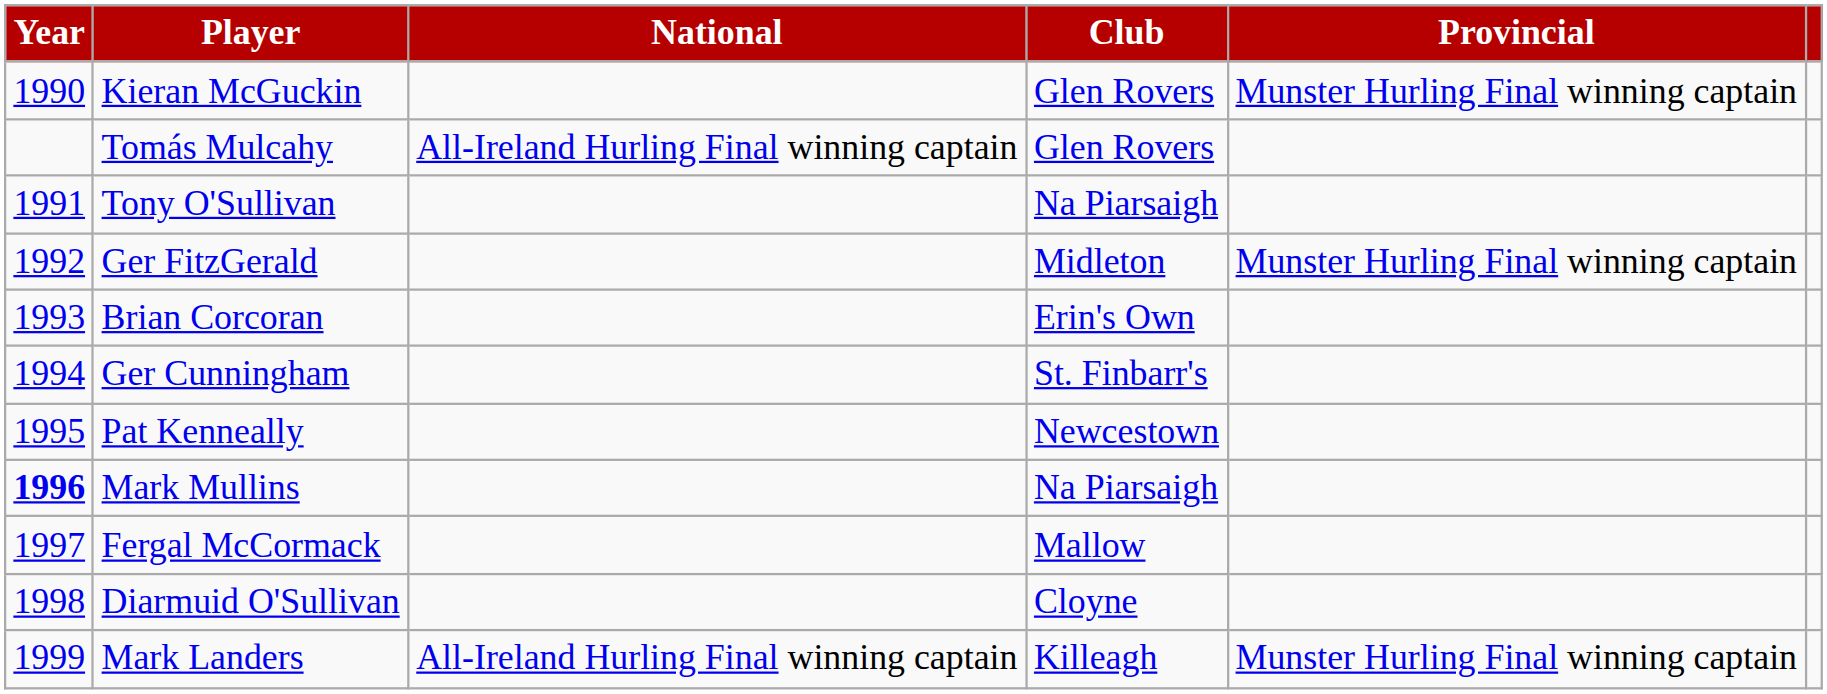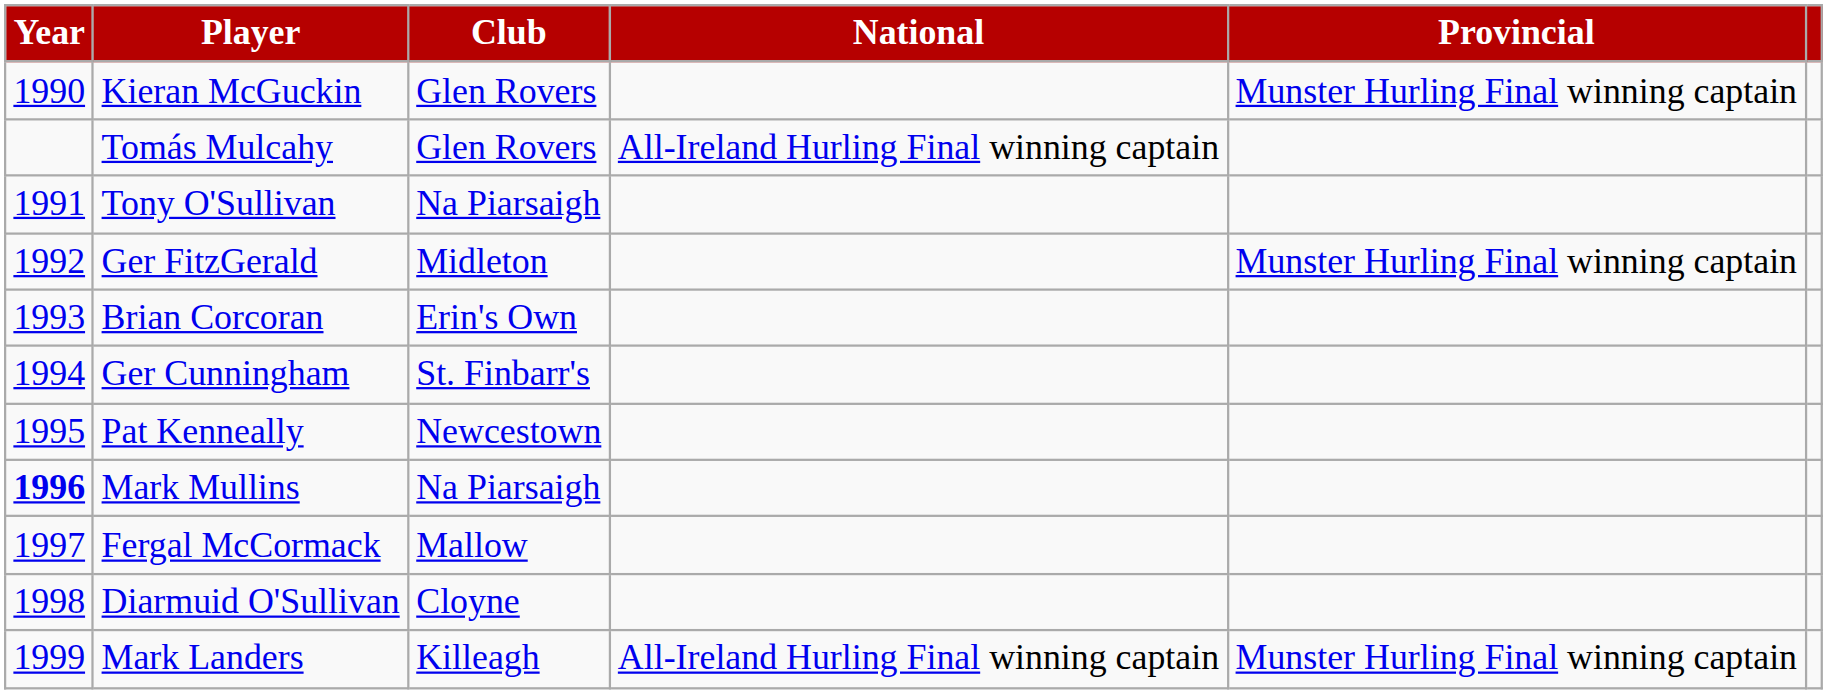columns swapped: (1127, 32) <-> (717, 32)
